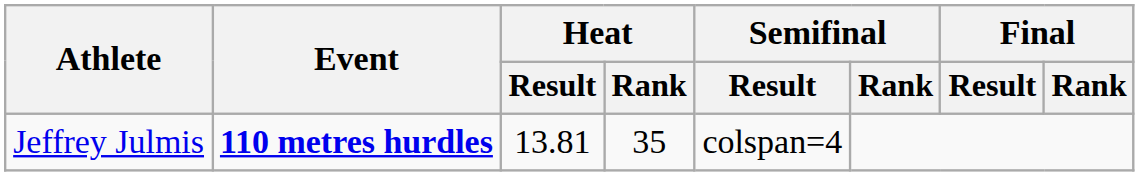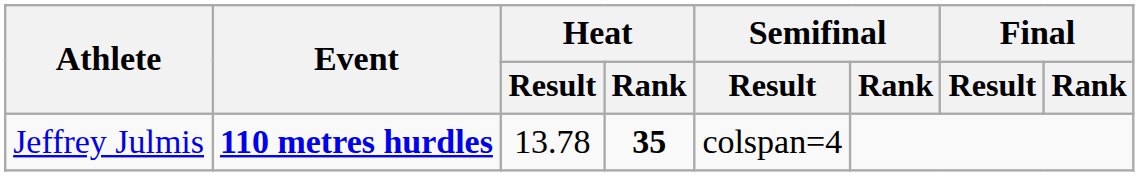(552, 141) 13.81 -> (552, 141) 13.78
(649, 141) normal -> (649, 141) bold
